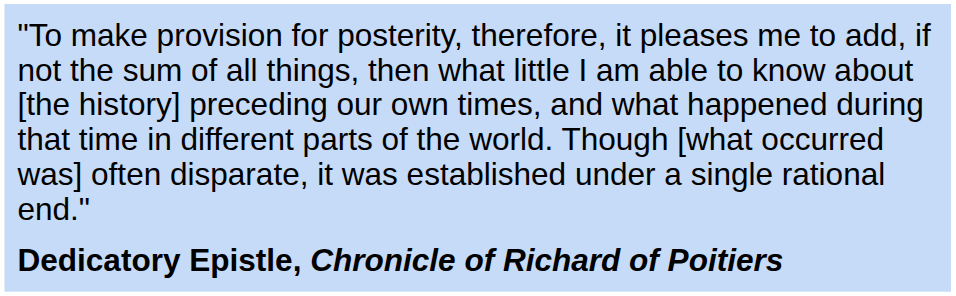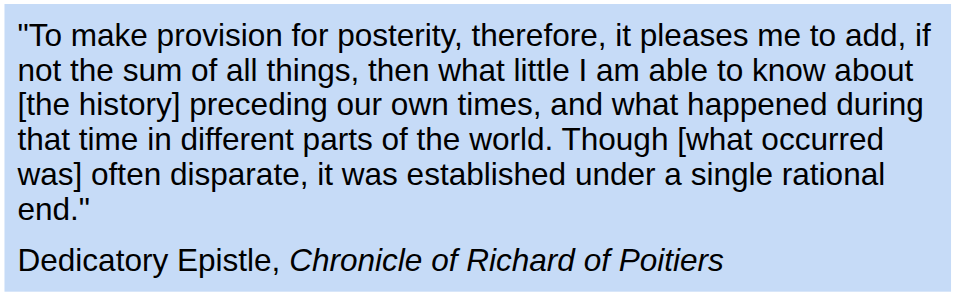(400, 260) bold -> (371, 260) normal
